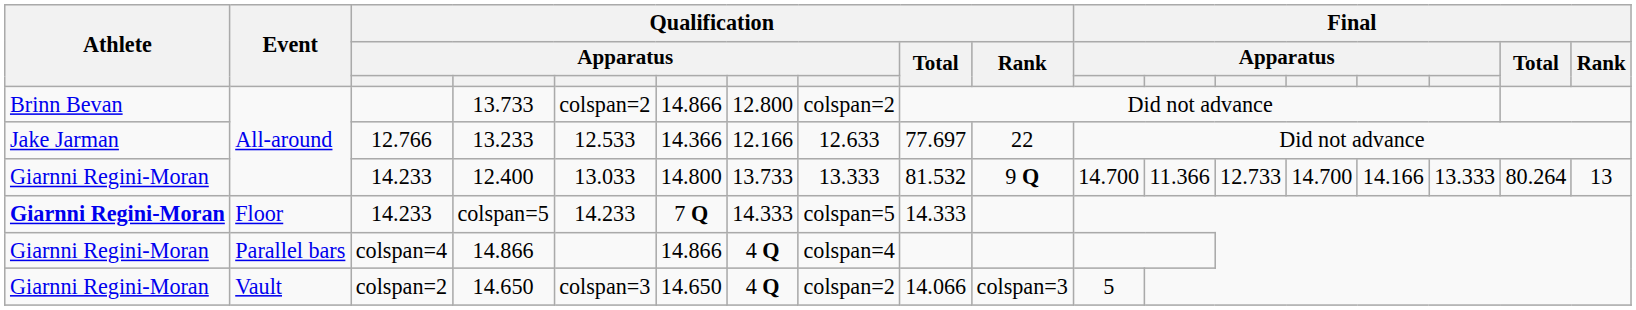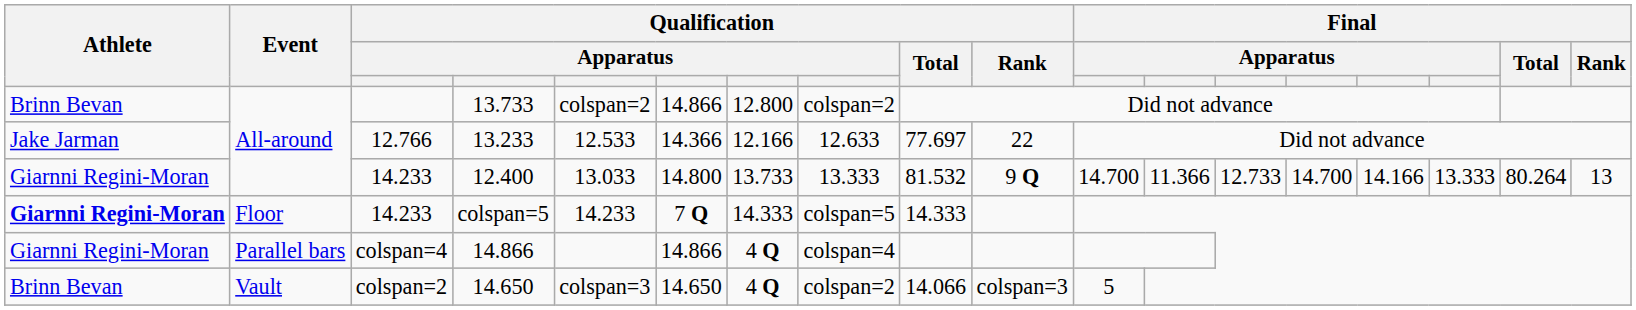(109, 287) Giarnni Regini-Moran -> (66, 287) Brinn Bevan
